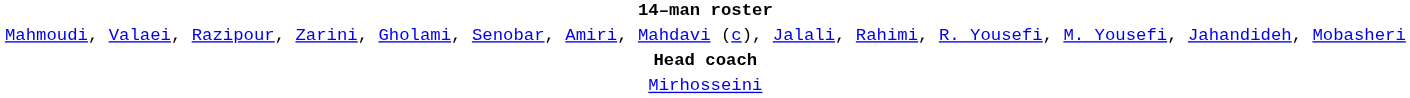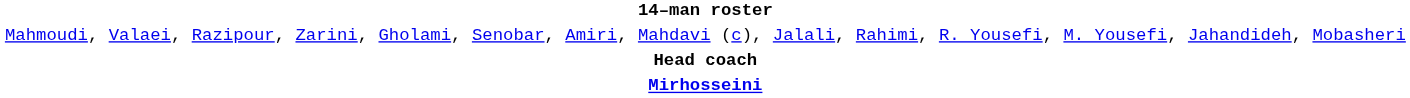(705, 86) normal -> (705, 86) bold
